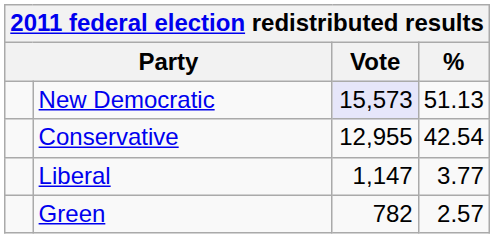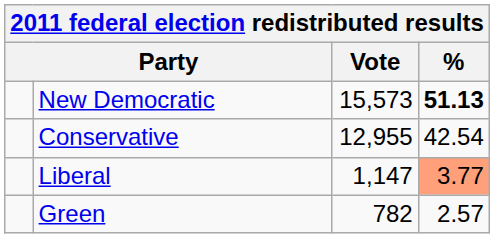(376, 99) lavender background -> (376, 99) no background
(454, 99) normal -> (454, 99) bold
(460, 175) no background -> (460, 175) lightsalmon background
